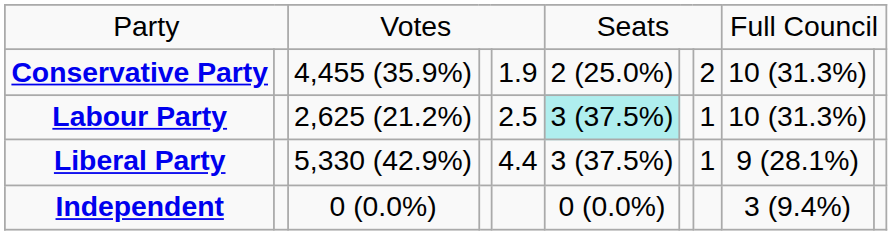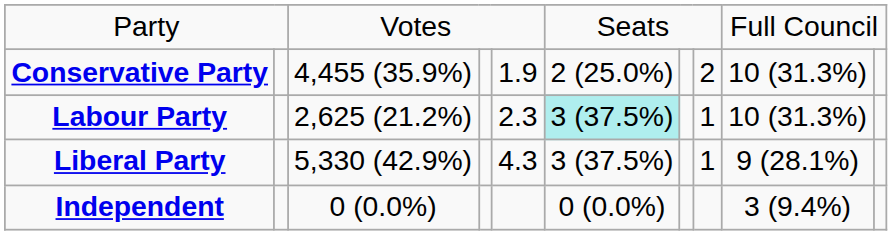(518, 116) 2.5 -> (518, 116) 2.3
(518, 161) 4.4 -> (518, 161) 4.3
